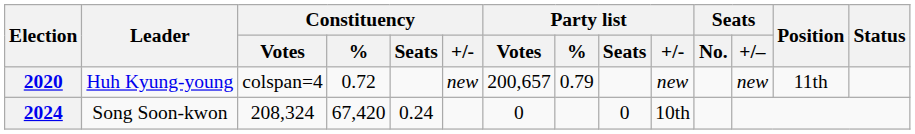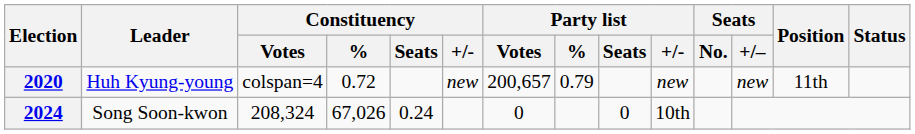(359, 112) 67,420 -> (359, 112) 67,026
